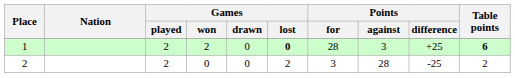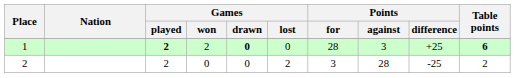(166, 47) normal -> (166, 47) bold
(247, 47) normal -> (247, 47) bold
(288, 47) bold -> (288, 47) normal
